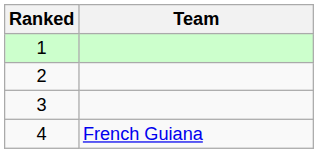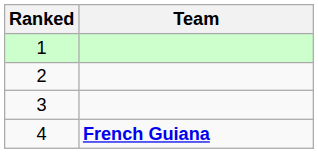(143, 134) normal -> (146, 134) bold
